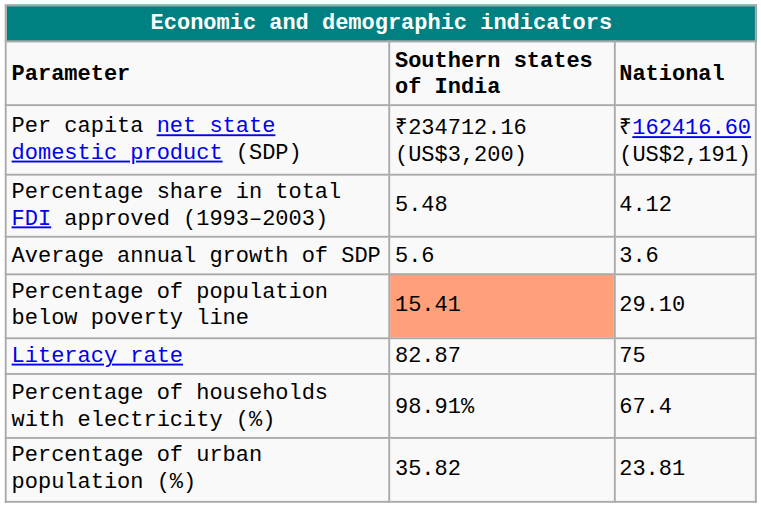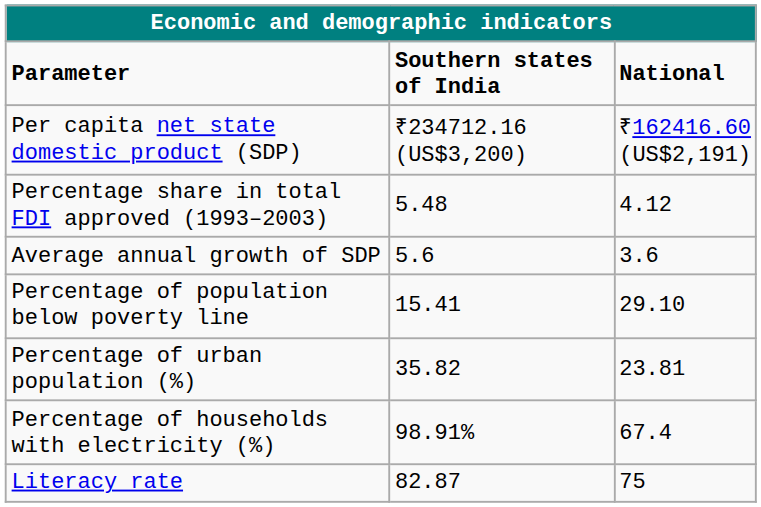(428, 306) lightsalmon background -> (428, 306) no background
rows swapped: (137, 469) <-> (97, 356)
